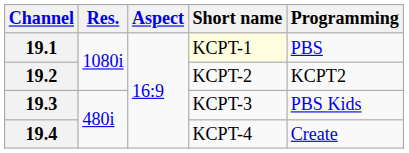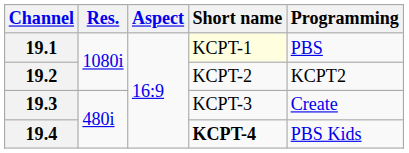(326, 104) PBS Kids -> (314, 104) Create
(222, 133) normal -> (224, 133) bold
(314, 133) Create -> (326, 133) PBS Kids
